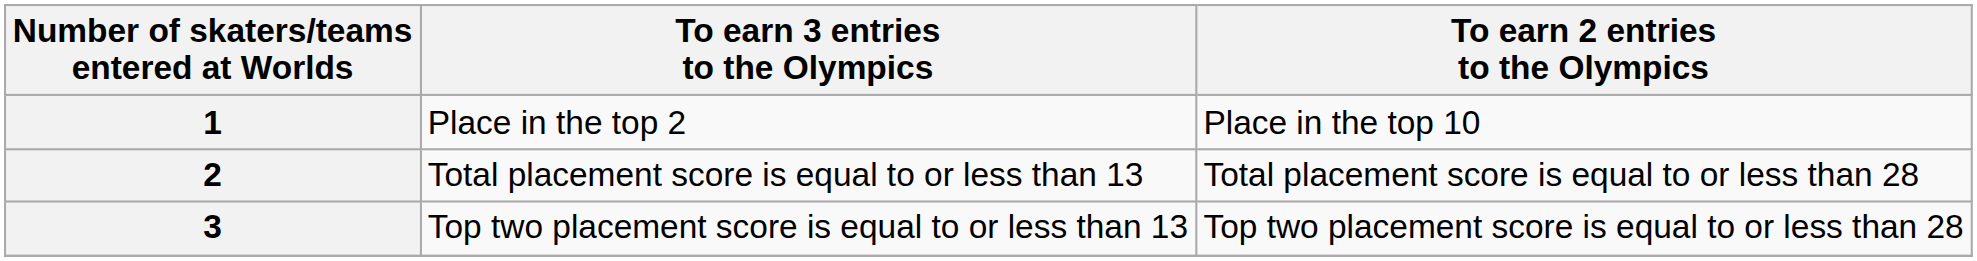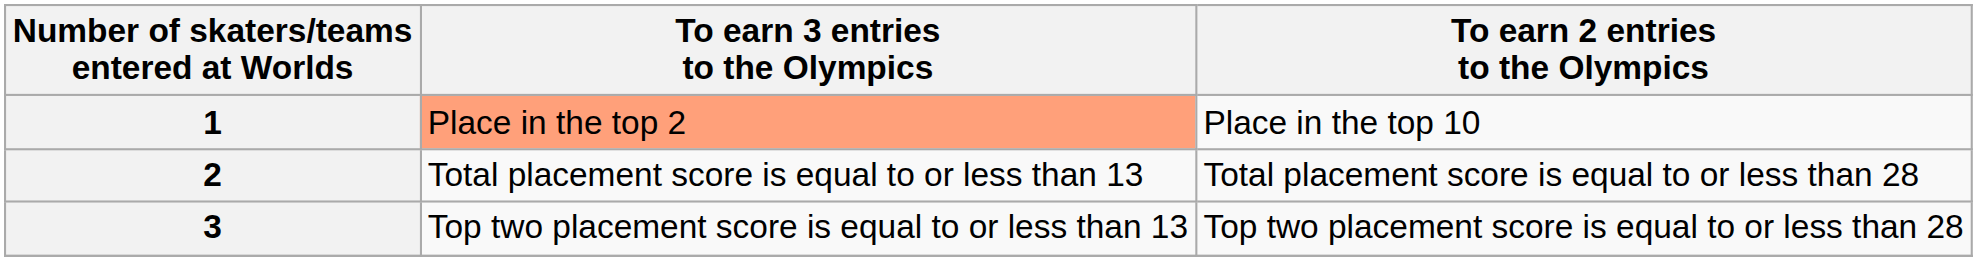(557, 121) no background -> (557, 121) lightsalmon background
